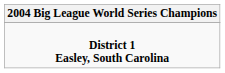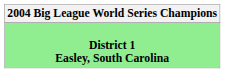(112, 51) no background -> (112, 51) lightgreen background
